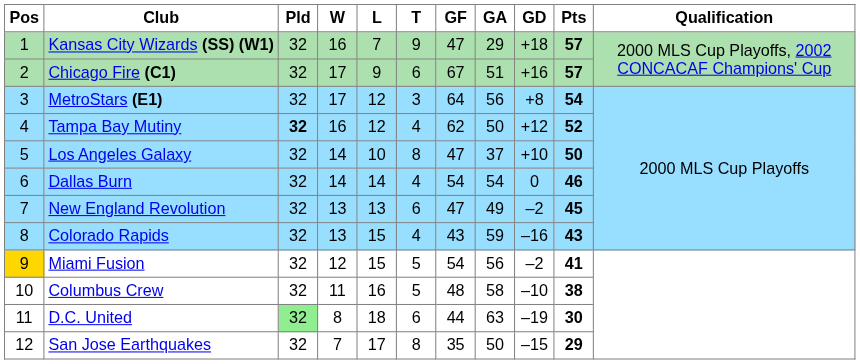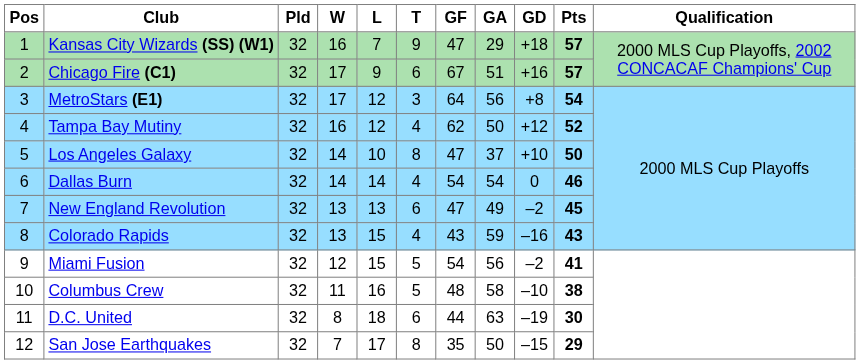(298, 127) bold -> (298, 127) normal
(24, 263) gold background -> (24, 263) no background
(298, 318) lightgreen background -> (298, 318) no background
